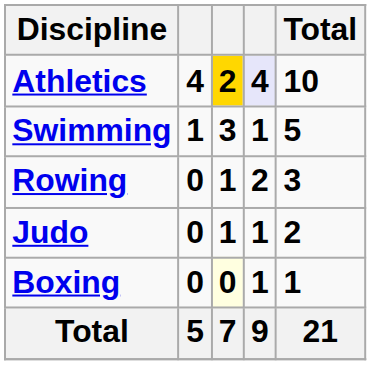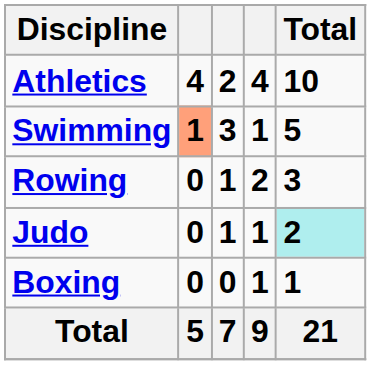(228, 80) gold background -> (228, 80) no background
(260, 80) lavender background -> (260, 80) no background
(195, 130) no background -> (195, 130) lightsalmon background
(292, 231) no background -> (292, 231) paleturquoise background
(228, 282) lightyellow background -> (228, 282) no background
